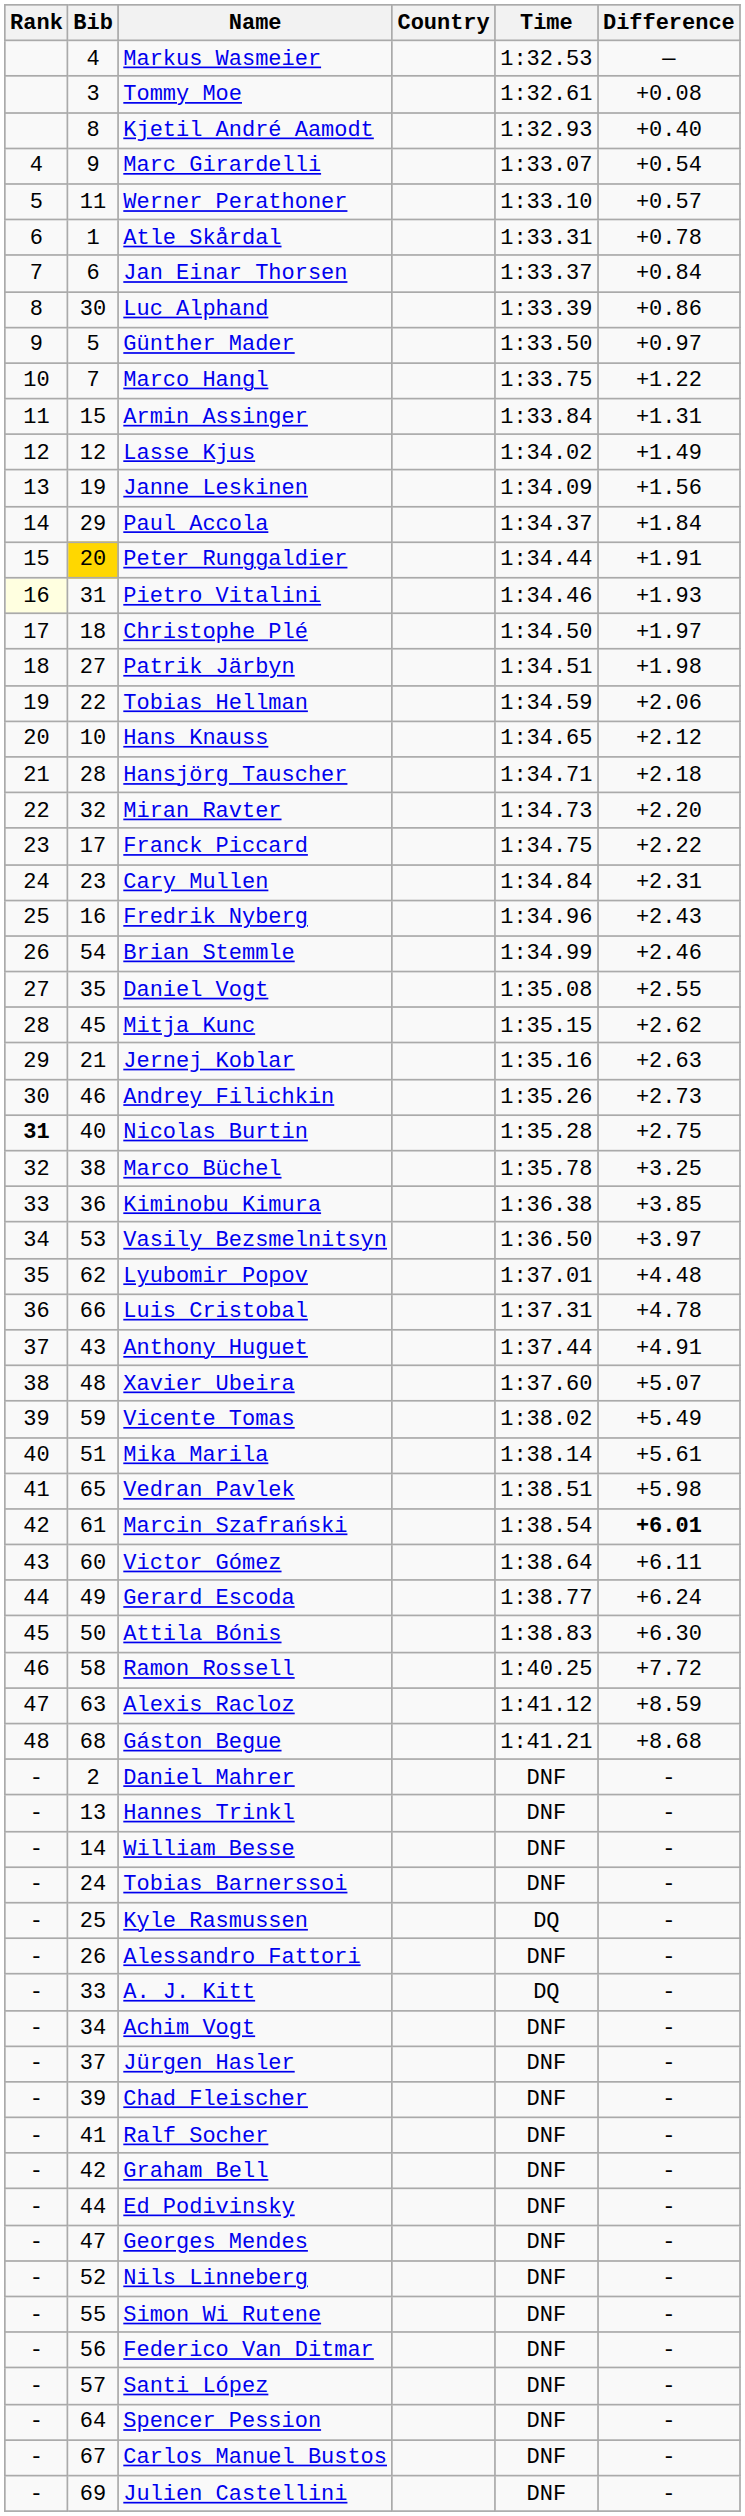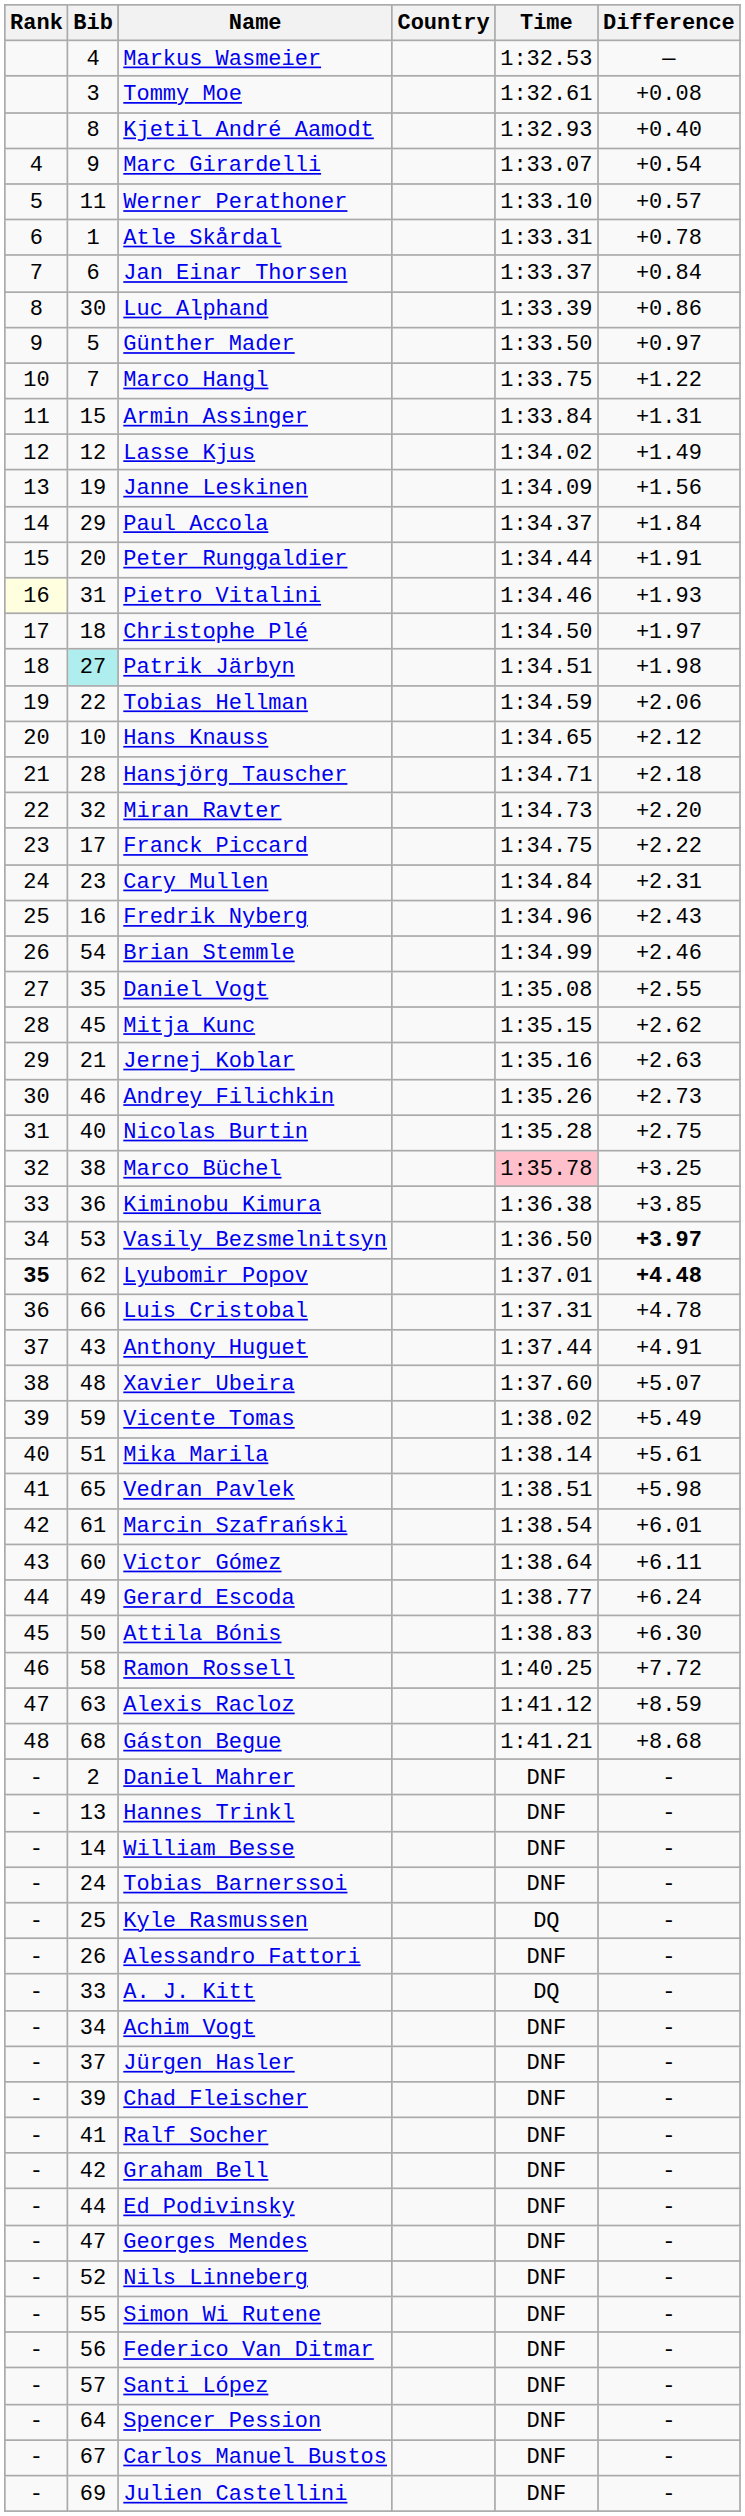(93, 560) gold background -> (93, 560) no background
(93, 667) no background -> (93, 667) paleturquoise background
(36, 1133) bold -> (36, 1133) normal
(546, 1169) no background -> (546, 1169) pink background
(669, 1240) normal -> (669, 1240) bold
(36, 1276) normal -> (36, 1276) bold
(669, 1276) normal -> (669, 1276) bold
(669, 1527) bold -> (669, 1527) normal
